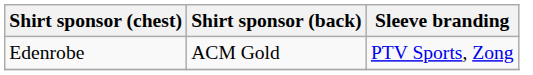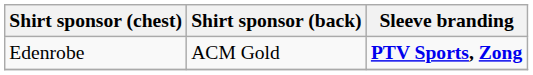(442, 52) normal -> (447, 52) bold
